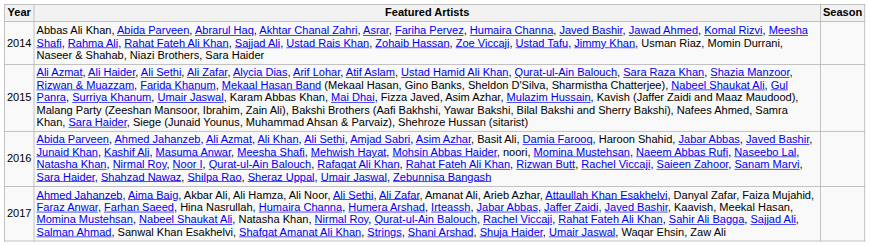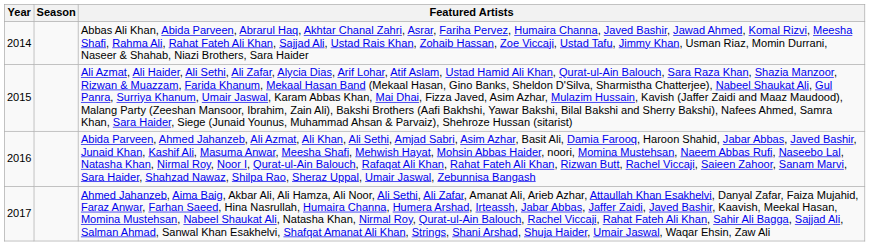columns swapped: (843, 13) <-> (427, 13)
